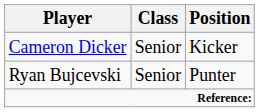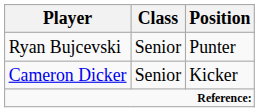rows swapped: (68, 46) <-> (65, 74)
